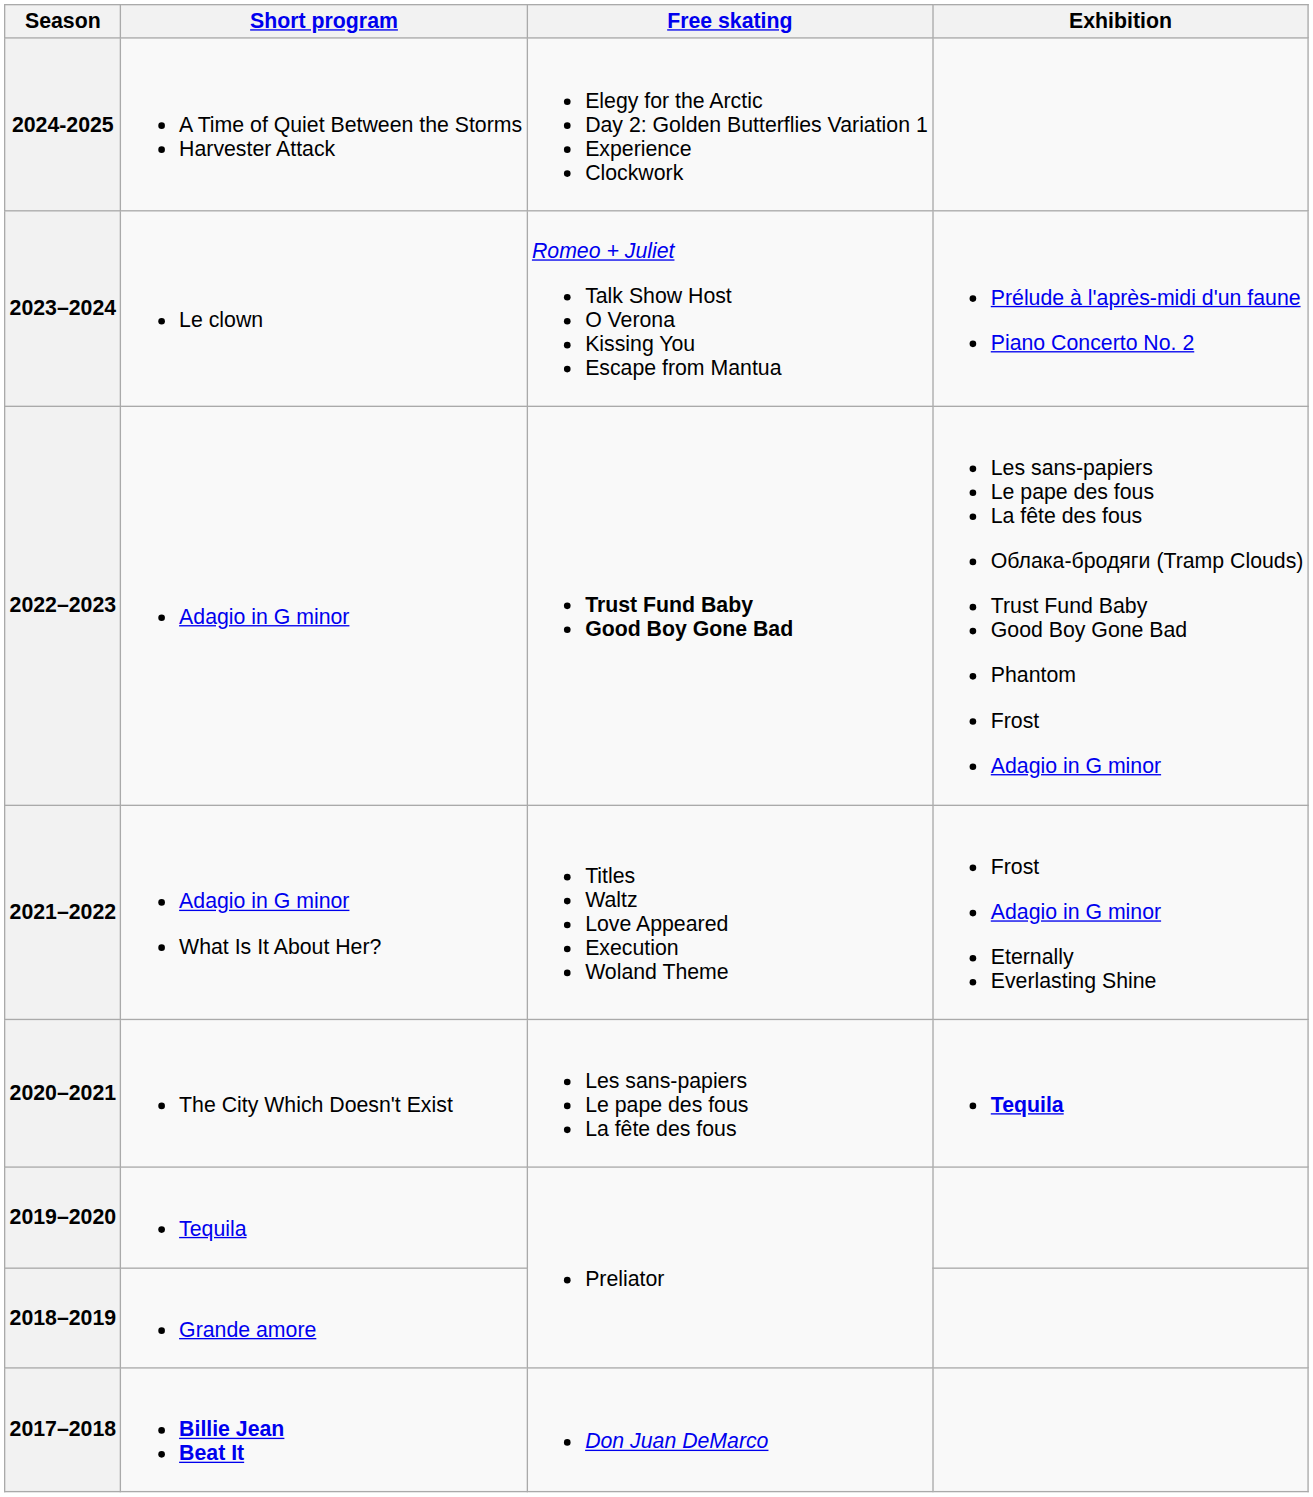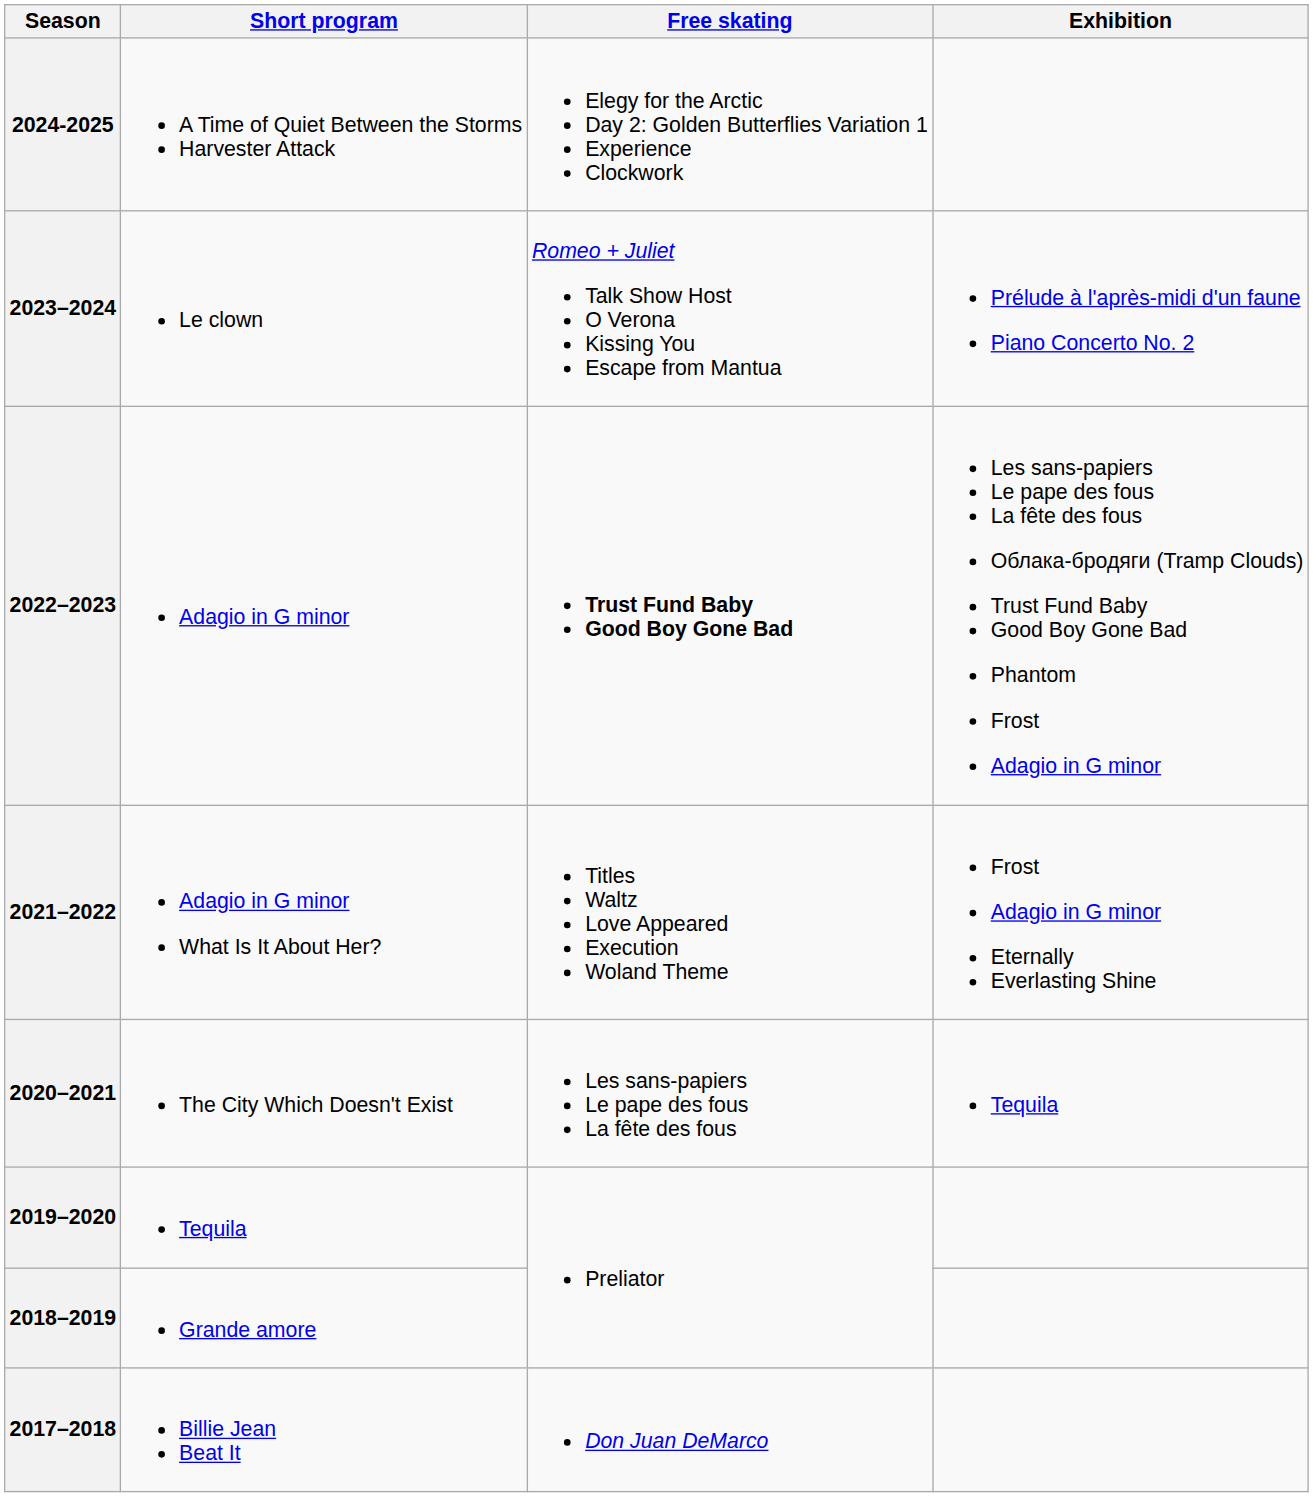(1121, 1105) bold -> (1121, 1105) normal
(324, 1442) bold -> (324, 1442) normal
